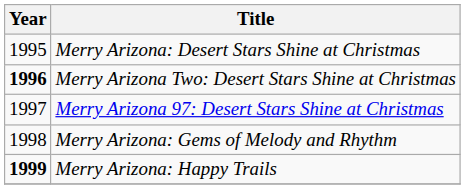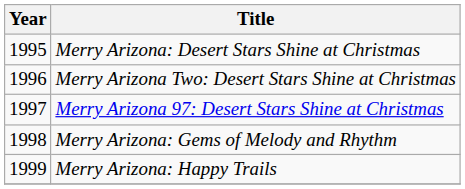(28, 79) bold -> (28, 79) normal
(28, 169) bold -> (28, 169) normal
